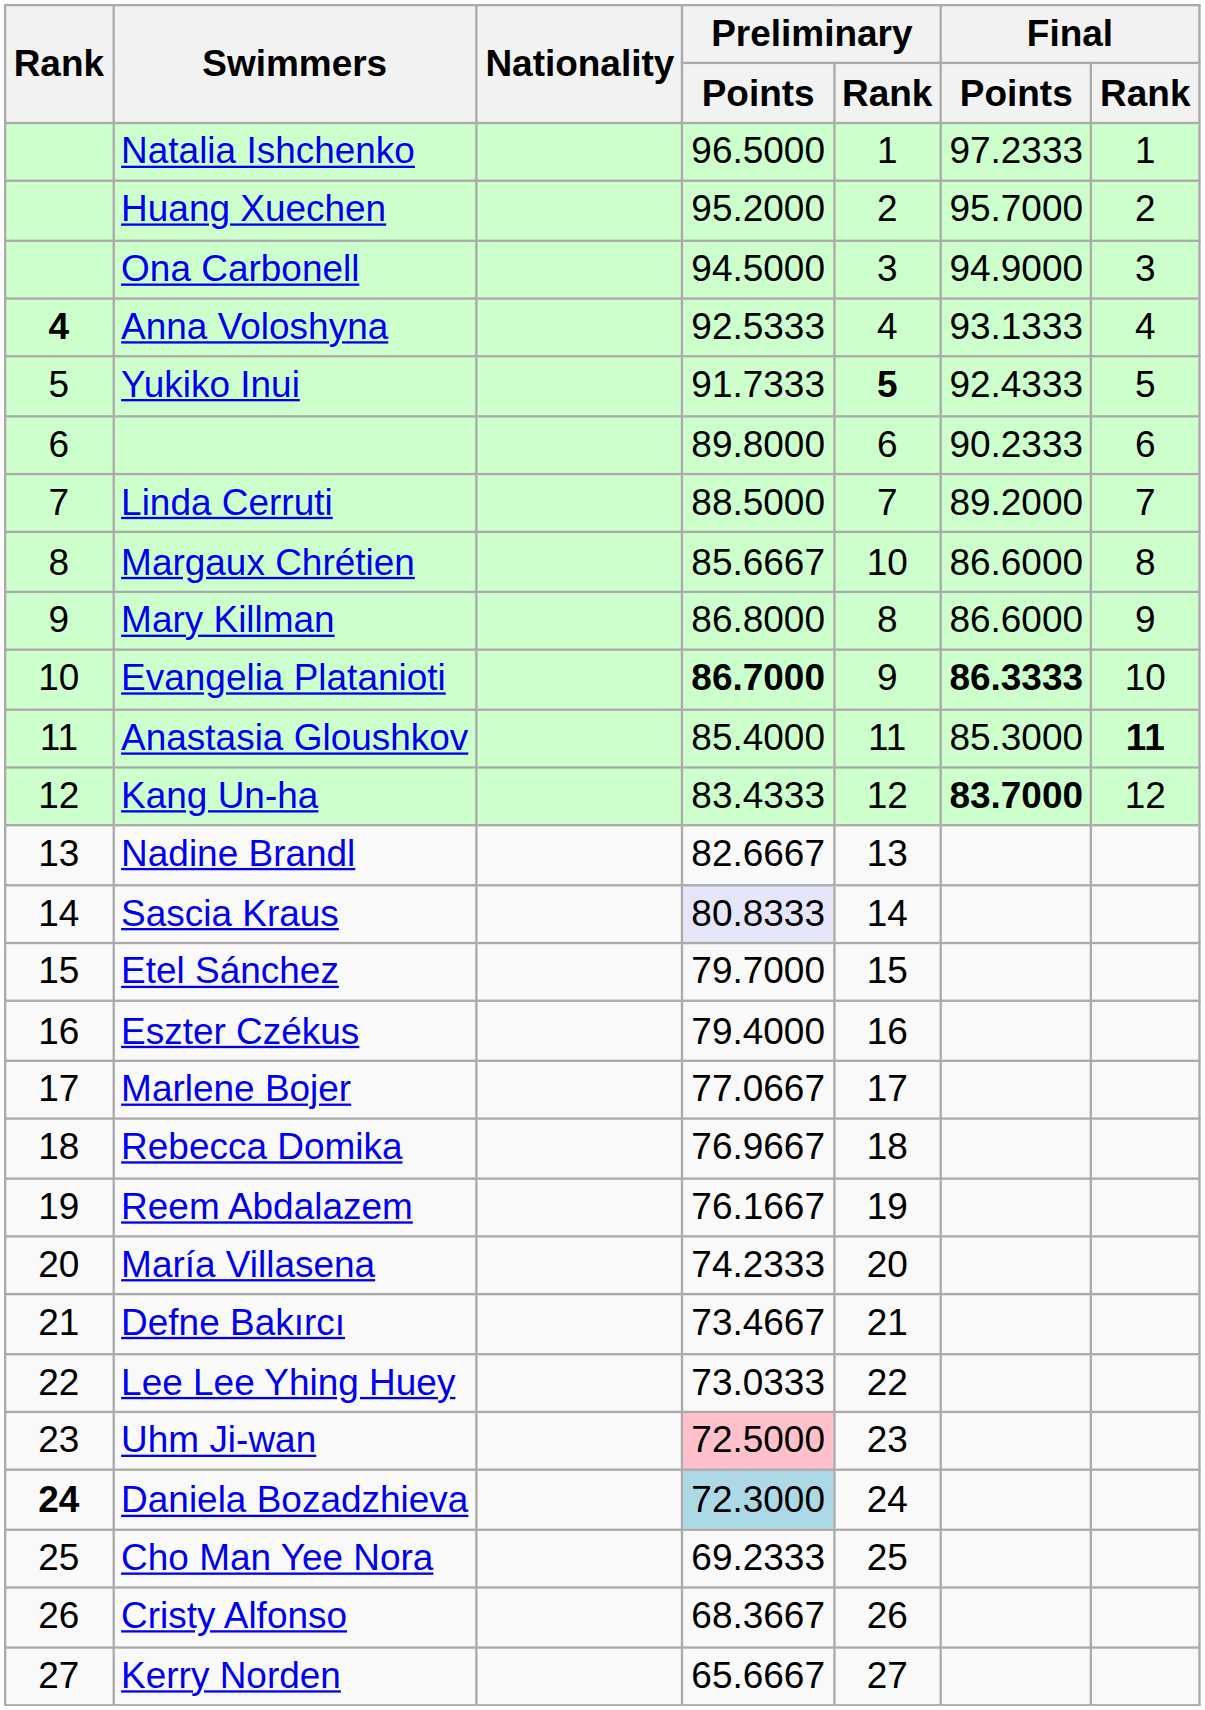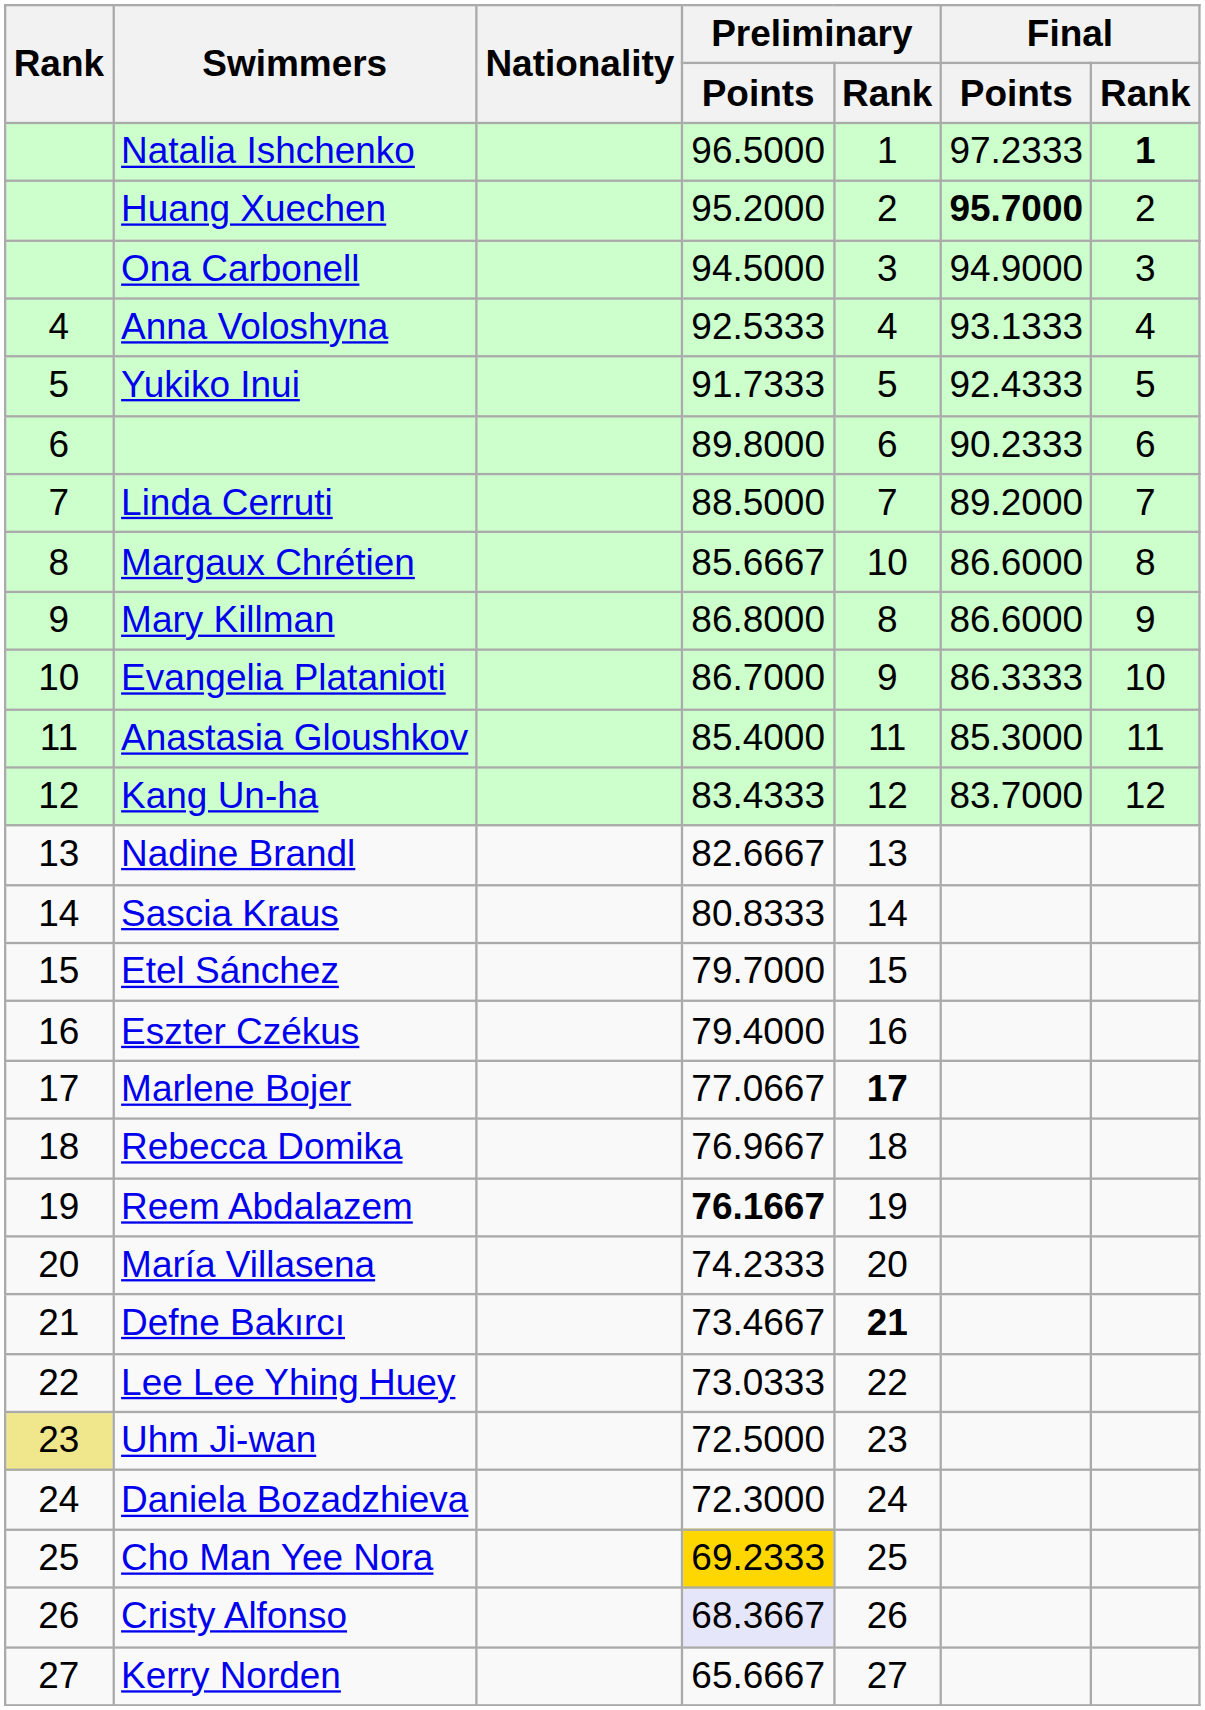(1145, 151) normal -> (1145, 151) bold
(1016, 209) normal -> (1016, 209) bold
(59, 326) bold -> (59, 326) normal
(887, 385) bold -> (887, 385) normal
(758, 678) bold -> (758, 678) normal
(1016, 678) bold -> (1016, 678) normal
(1145, 737) bold -> (1145, 737) normal
(1016, 795) bold -> (1016, 795) normal
(758, 913) lavender background -> (758, 913) no background
(887, 1088) normal -> (887, 1088) bold
(758, 1206) normal -> (758, 1206) bold
(887, 1323) normal -> (887, 1323) bold
(59, 1440) no background -> (59, 1440) khaki background
(758, 1440) pink background -> (758, 1440) no background
(59, 1499) bold -> (59, 1499) normal
(758, 1499) lightblue background -> (758, 1499) no background
(758, 1557) no background -> (758, 1557) gold background
(758, 1616) no background -> (758, 1616) lavender background
